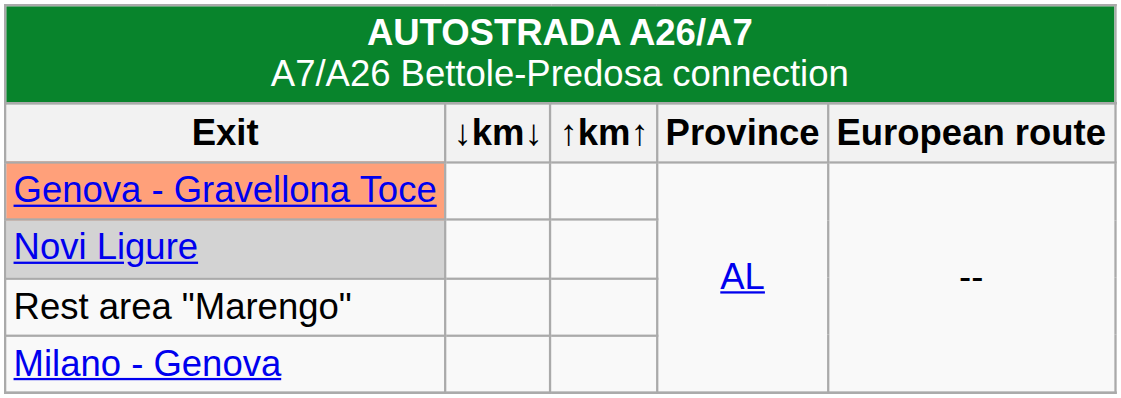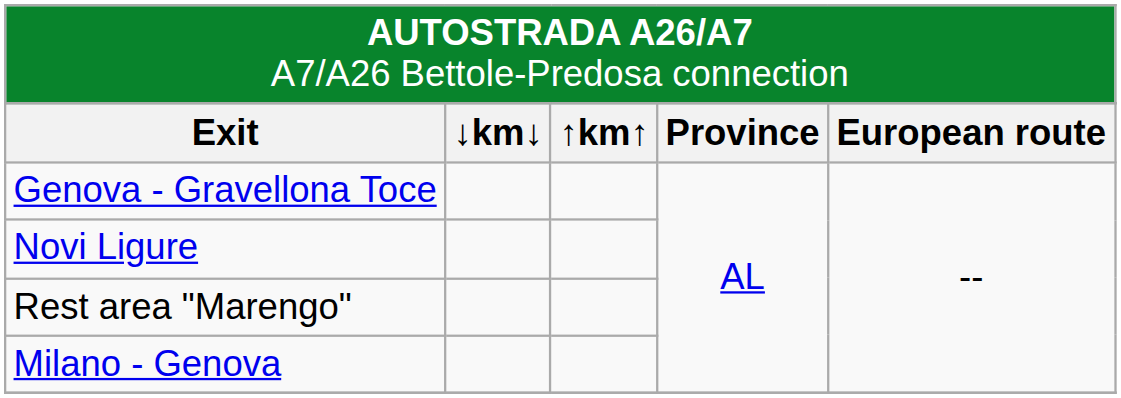(225, 190) lightsalmon background -> (225, 190) no background
(106, 248) lightgrey background -> (106, 248) no background
